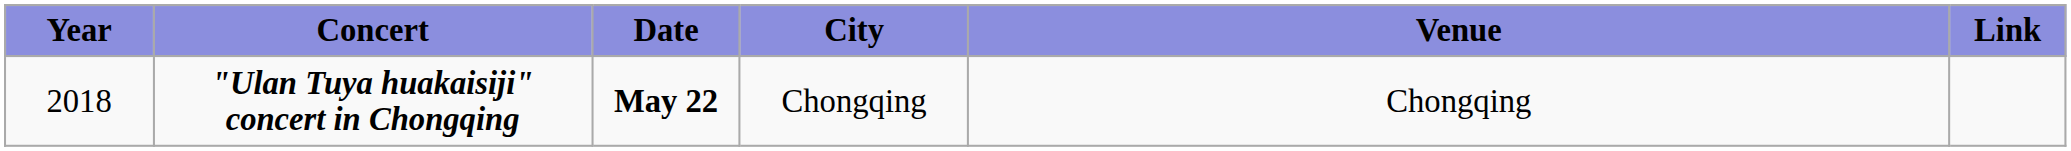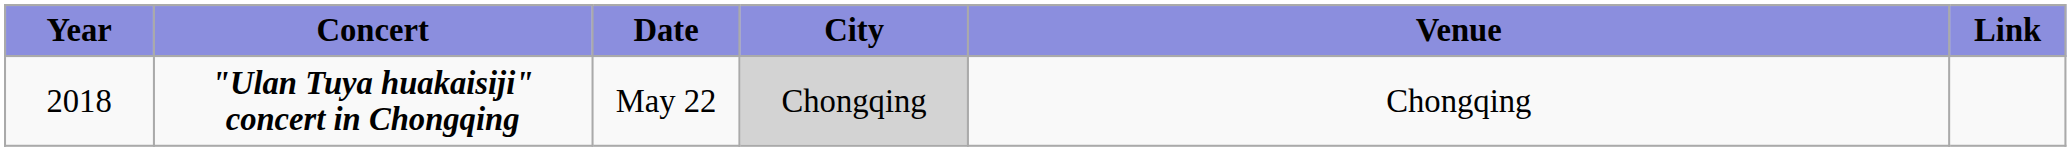(666, 100) bold -> (666, 100) normal
(854, 100) no background -> (854, 100) lightgrey background
